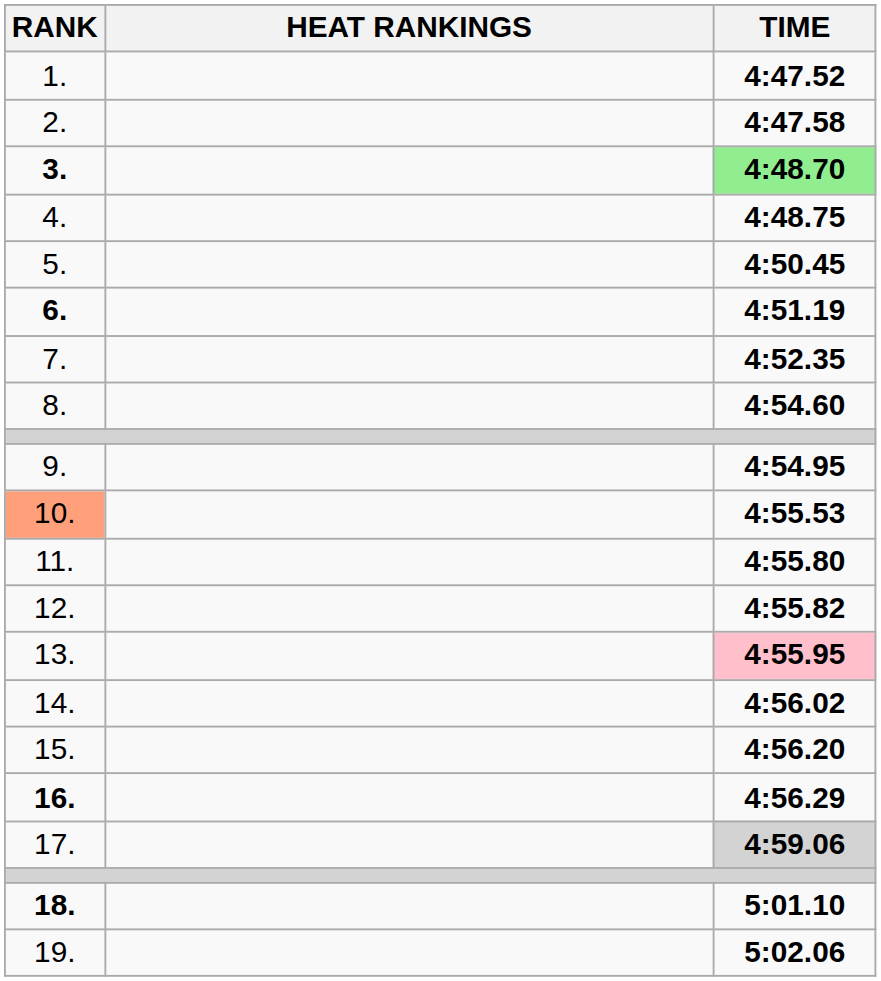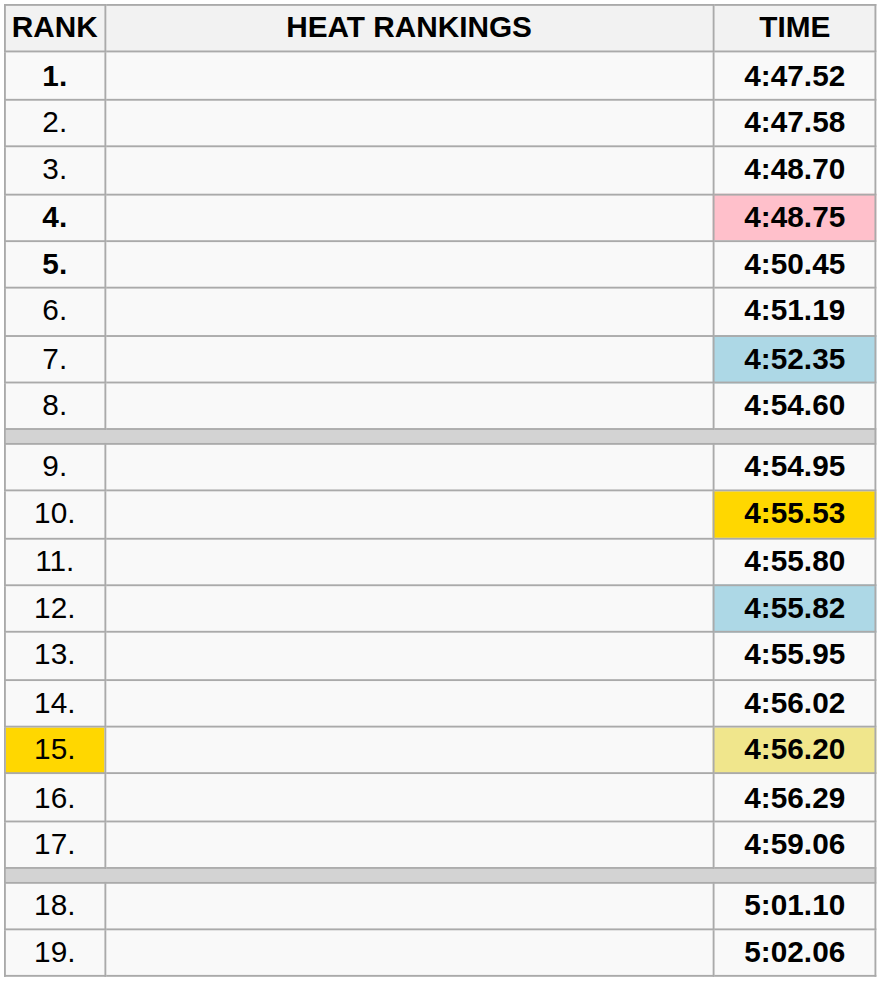(55, 75) normal -> (55, 75) bold
(55, 169) bold -> (55, 169) normal
(795, 169) lightgreen background -> (795, 169) no background
(55, 216) normal -> (55, 216) bold
(795, 216) no background -> (795, 216) pink background
(55, 264) normal -> (55, 264) bold
(55, 311) bold -> (55, 311) normal
(795, 358) no background -> (795, 358) lightblue background
(55, 513) lightsalmon background -> (55, 513) no background
(795, 513) no background -> (795, 513) gold background
(795, 608) no background -> (795, 608) lightblue background
(795, 655) pink background -> (795, 655) no background
(55, 749) no background -> (55, 749) gold background
(795, 749) no background -> (795, 749) khaki background
(55, 796) bold -> (55, 796) normal
(795, 844) lightgrey background -> (795, 844) no background
(55, 905) bold -> (55, 905) normal
